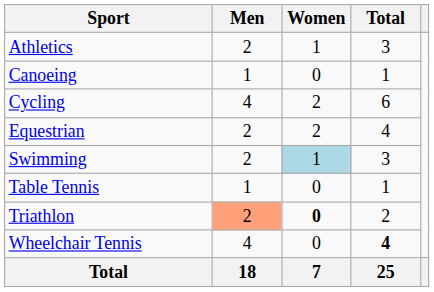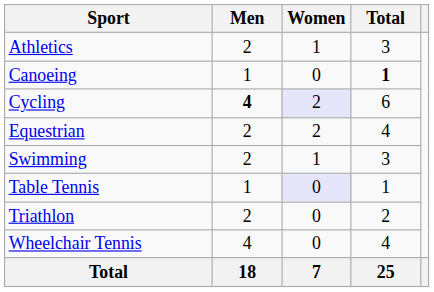(386, 74) normal -> (386, 74) bold
(247, 103) normal -> (247, 103) bold
(316, 103) no background -> (316, 103) lavender background
(316, 159) lightblue background -> (316, 159) no background
(316, 187) no background -> (316, 187) lavender background
(247, 215) lightsalmon background -> (247, 215) no background
(316, 215) bold -> (316, 215) normal
(386, 243) bold -> (386, 243) normal
